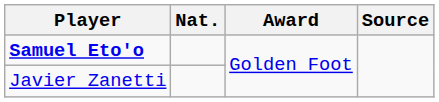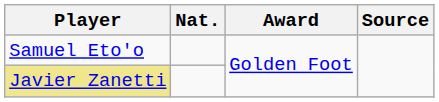(77, 50) bold -> (77, 50) normal
(88, 81) no background -> (88, 81) khaki background
